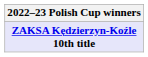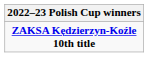(74, 36) lavender background -> (74, 36) no background
